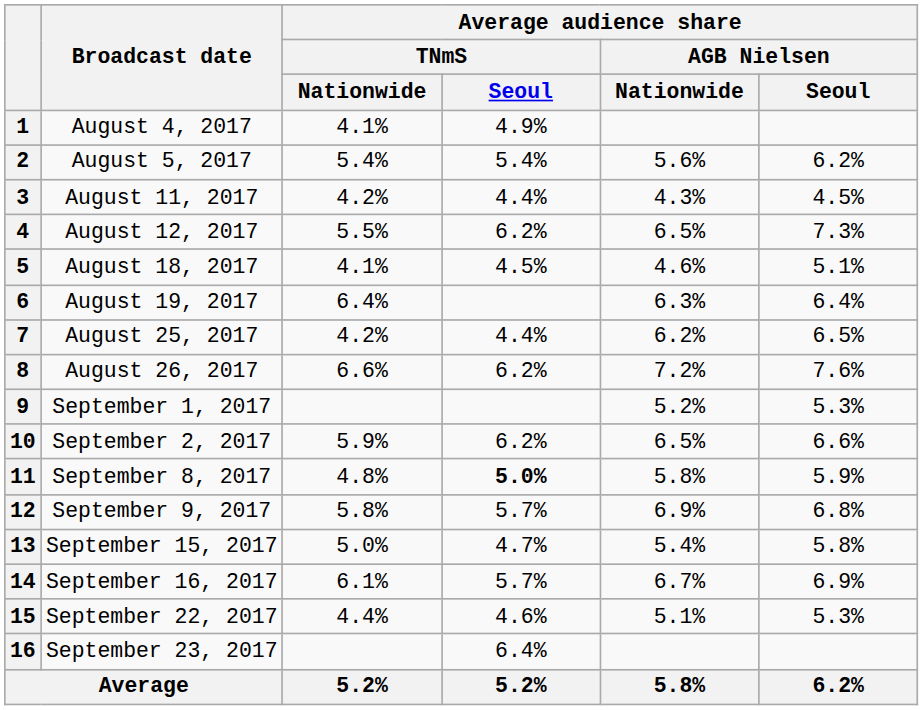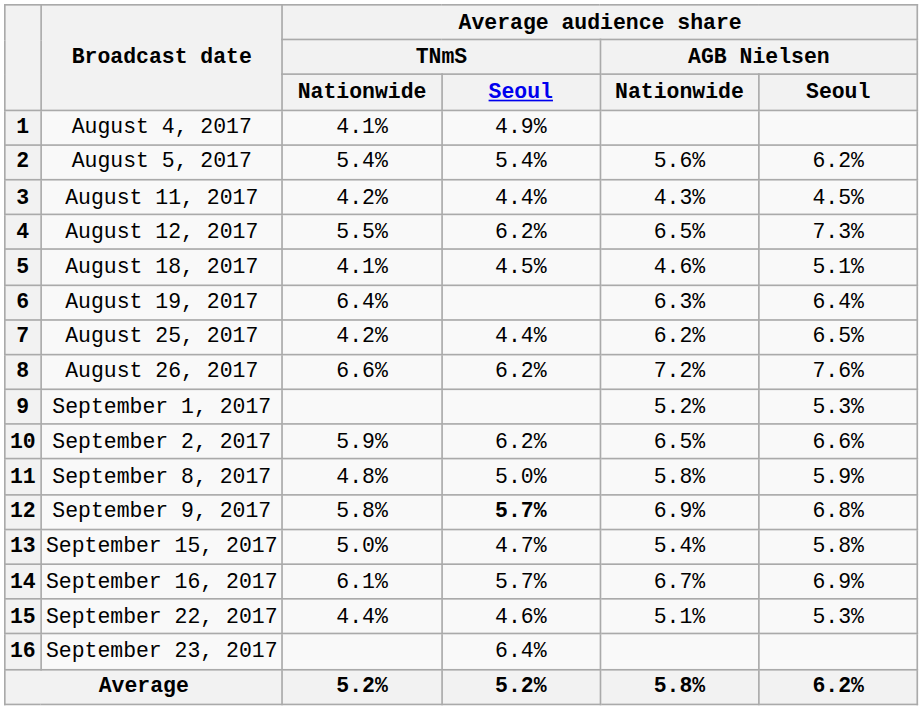(521, 477) bold -> (521, 477) normal
(521, 512) normal -> (521, 512) bold
